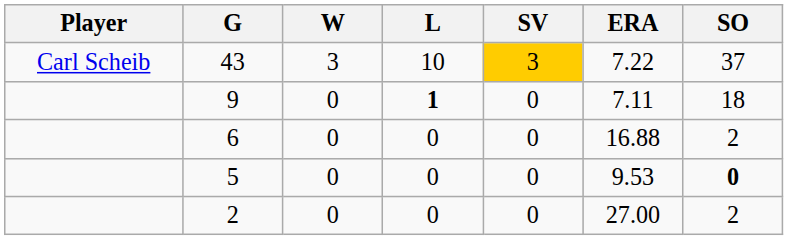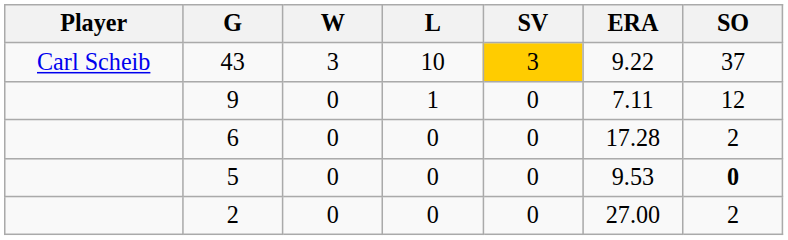(633, 61) 7.22 -> (633, 61) 9.22
(433, 100) bold -> (433, 100) normal
(733, 100) 18 -> (733, 100) 12
(633, 138) 16.88 -> (633, 138) 17.28
